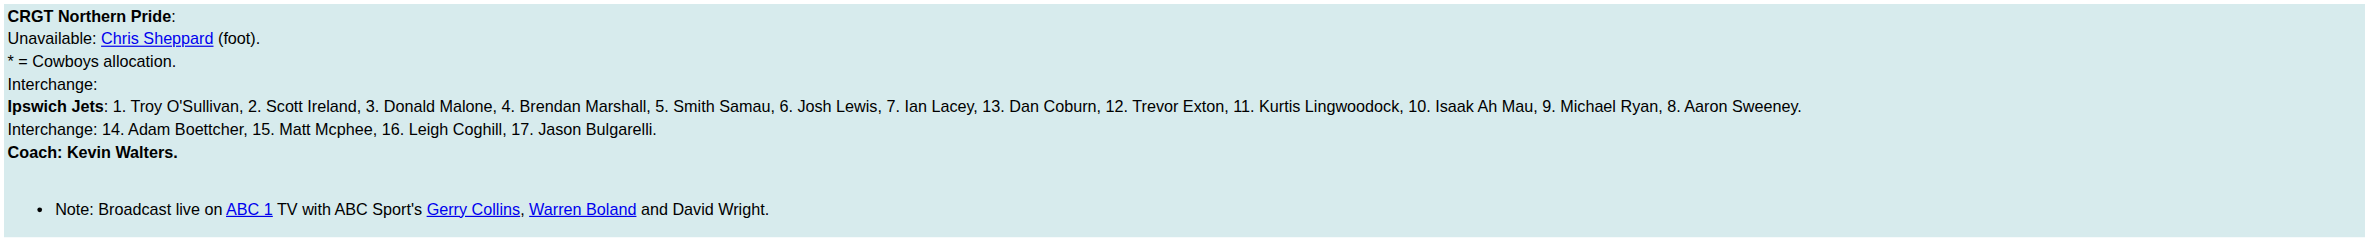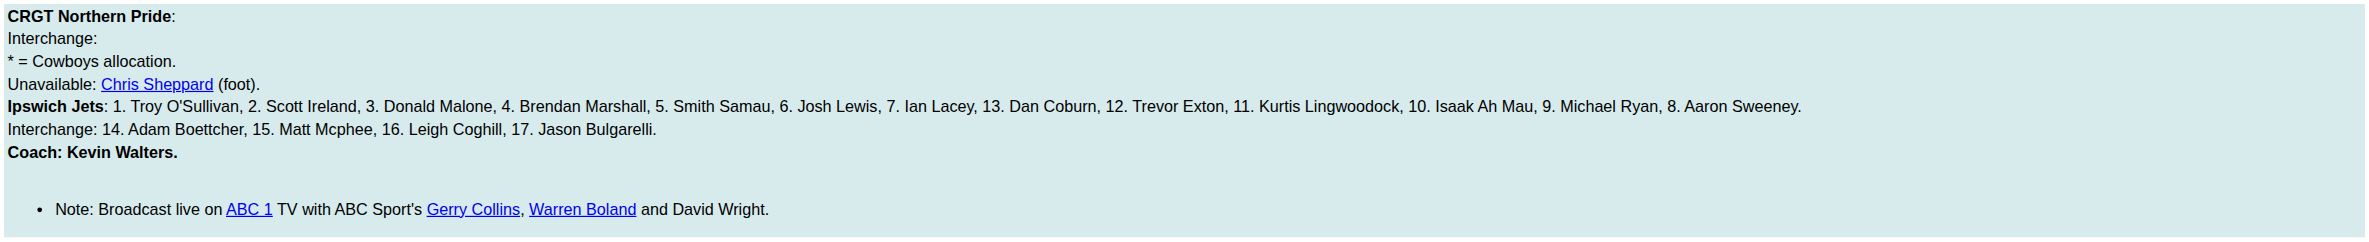(134, 39) Unavailable: Chris Sheppard (foot). -> (53, 39) Interchange:
(53, 84) Interchange: -> (134, 84) Unavailable: Chris Sheppard (foot).
